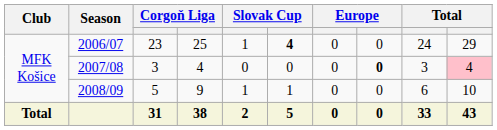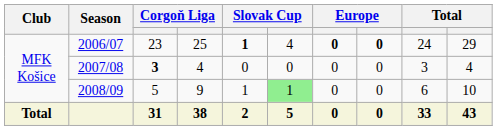(245, 45) normal -> (245, 45) bold
(290, 45) bold -> (290, 45) normal
(335, 45) normal -> (335, 45) bold
(379, 45) normal -> (379, 45) bold
(155, 68) normal -> (155, 68) bold
(379, 68) bold -> (379, 68) normal
(469, 68) pink background -> (469, 68) no background
(290, 91) no background -> (290, 91) lightgreen background
